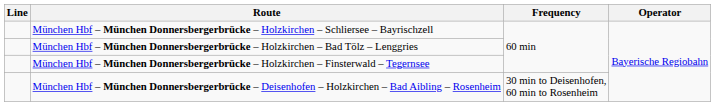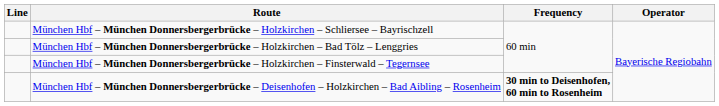(556, 87) normal -> (558, 87) bold
